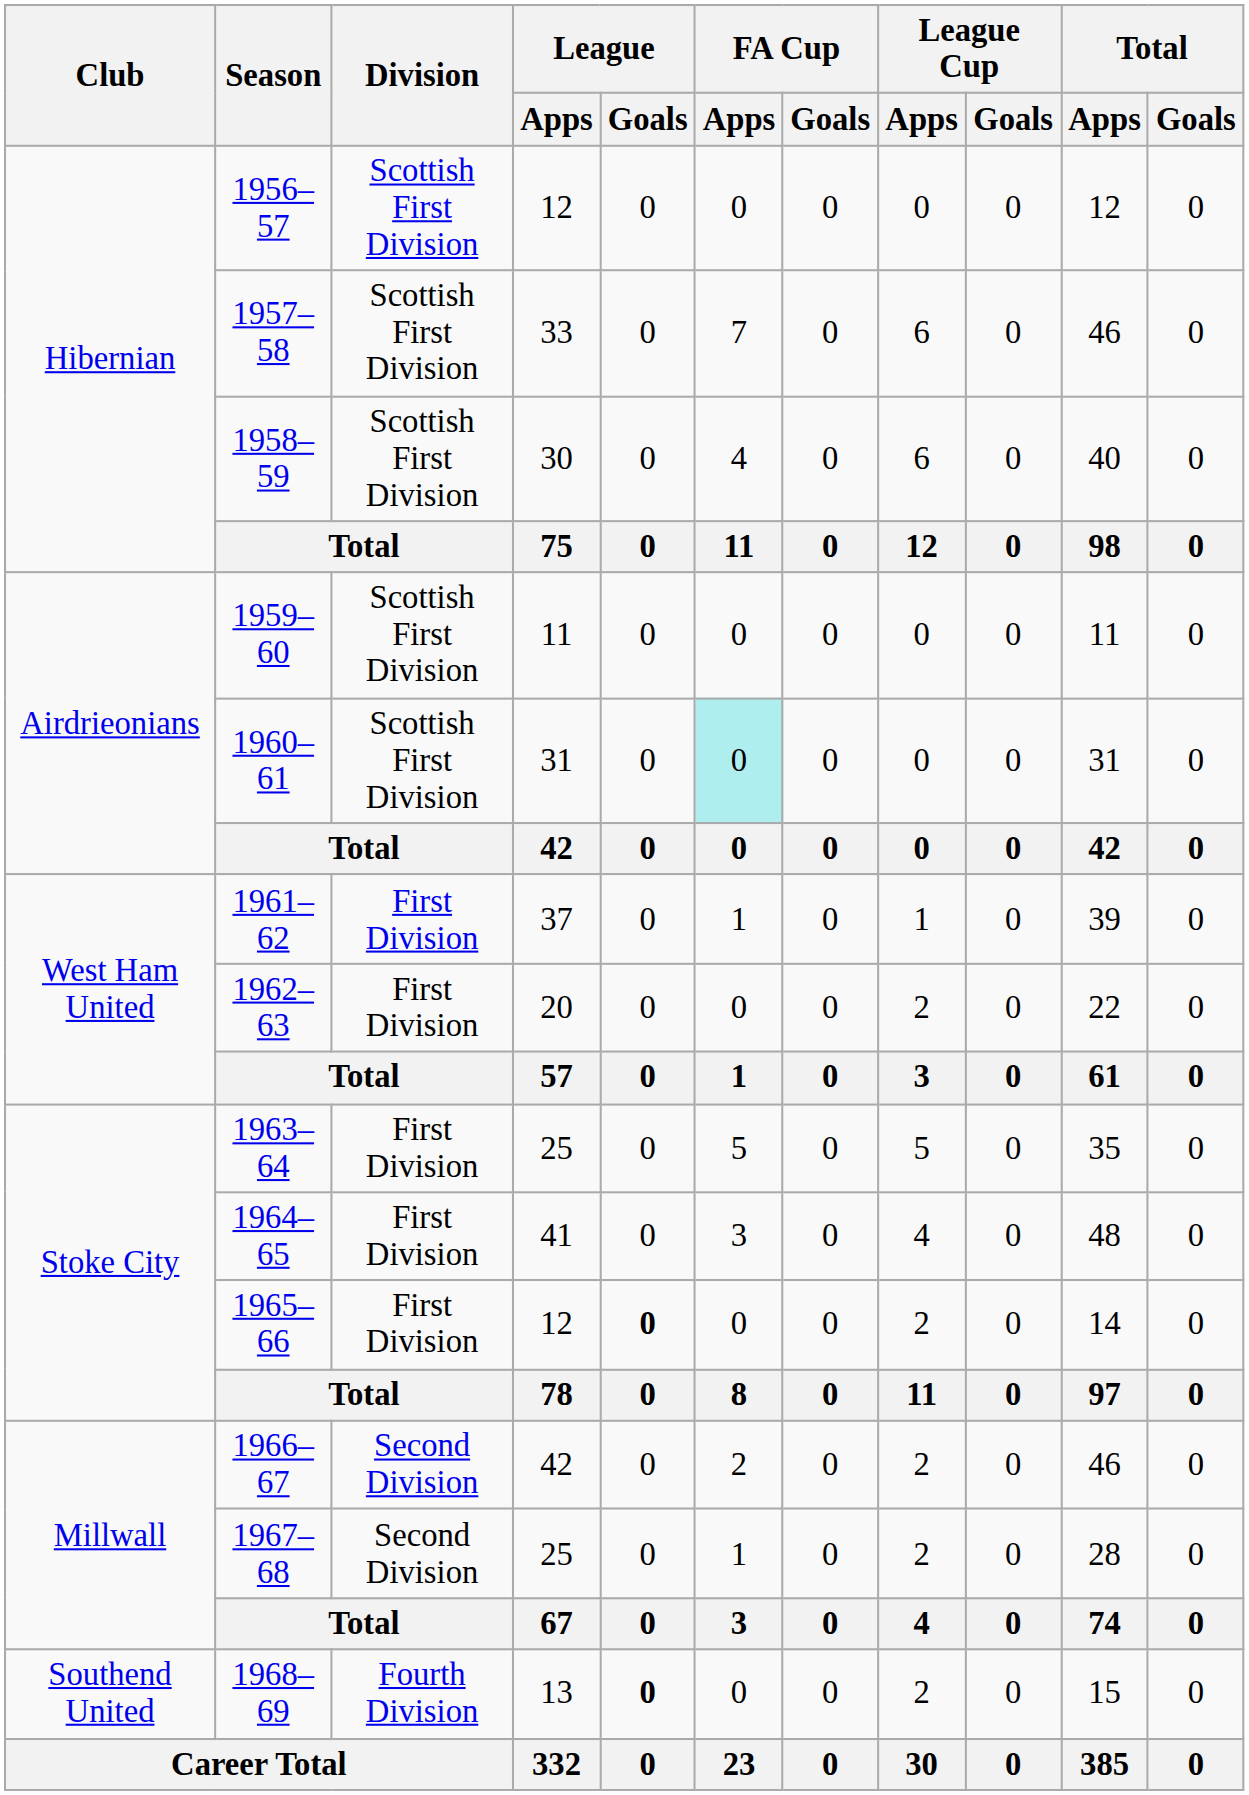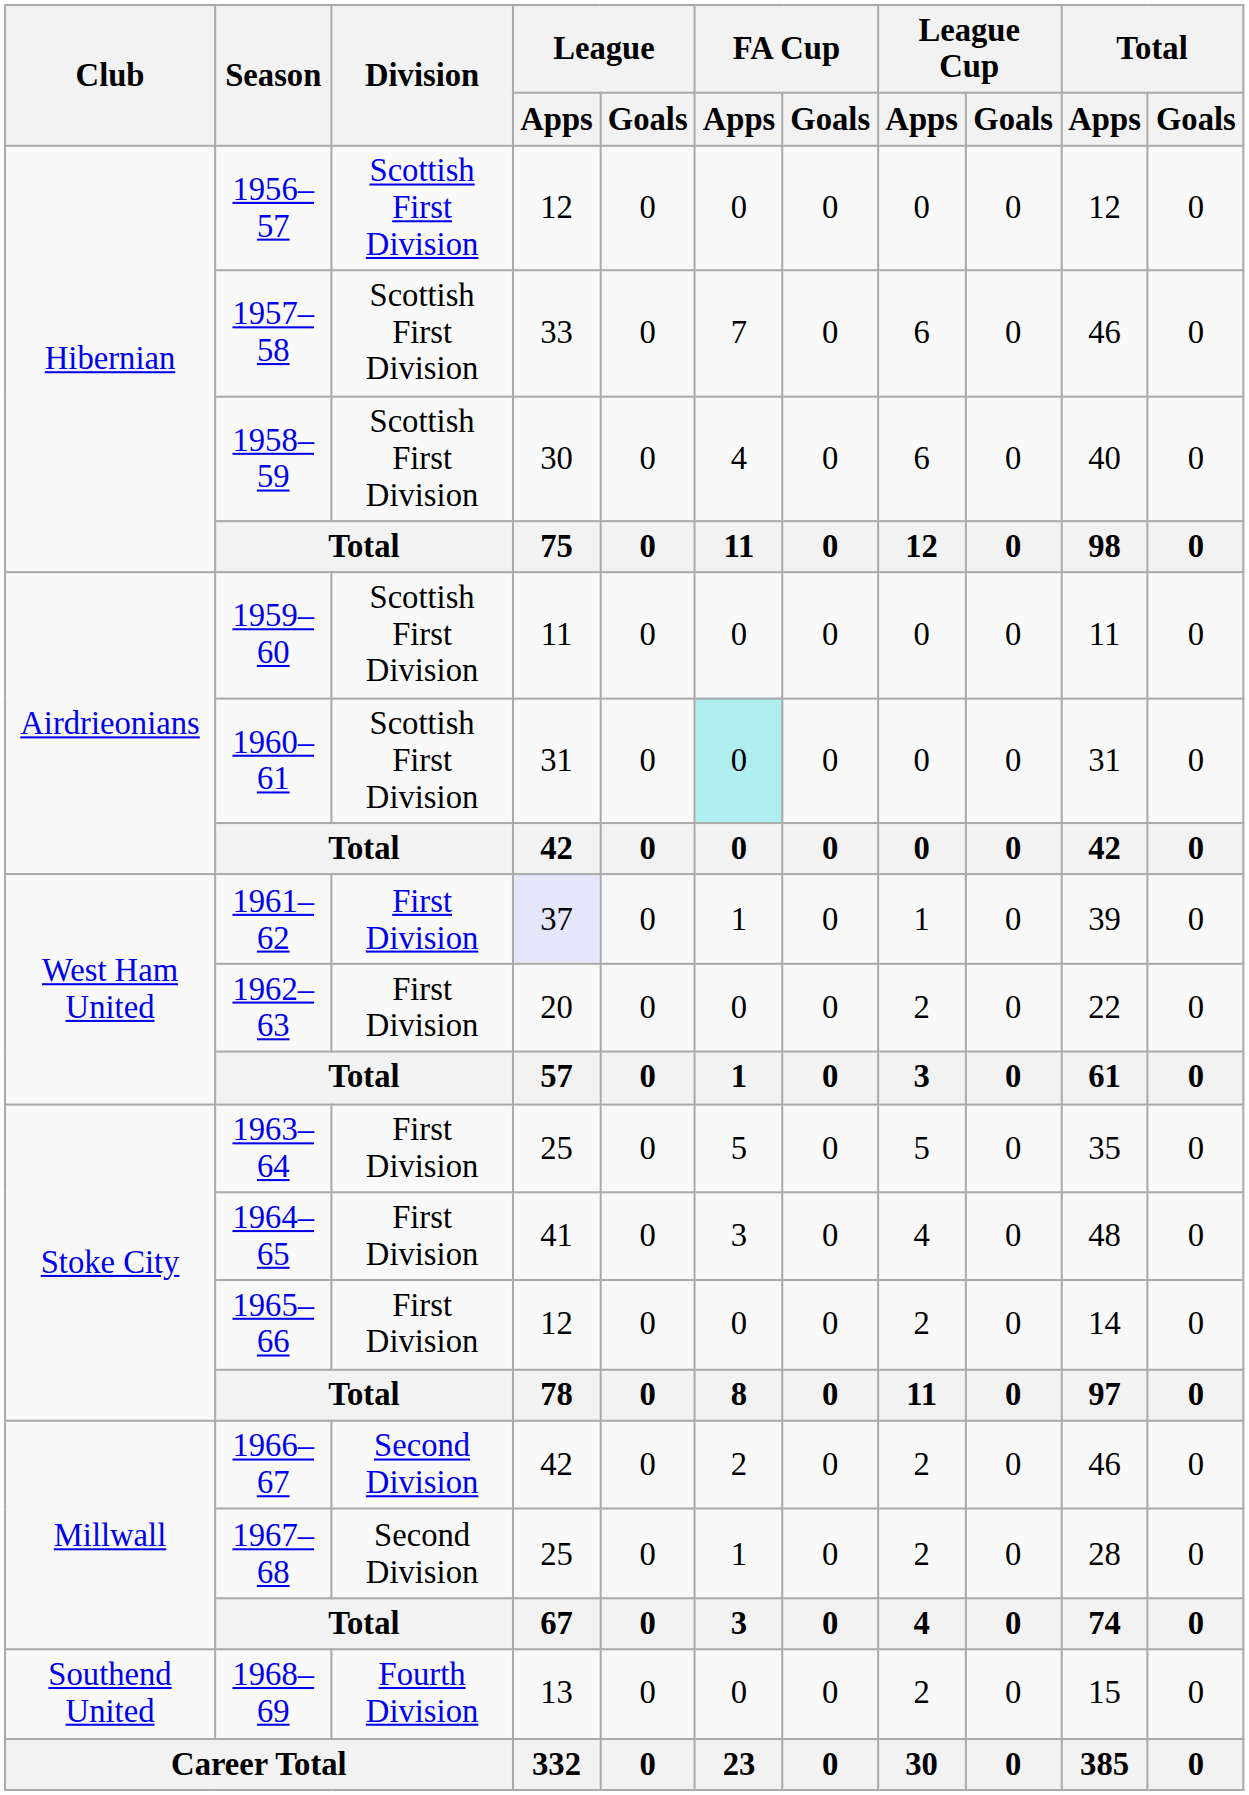(556, 918) no background -> (556, 918) lavender background
(648, 1324) bold -> (648, 1324) normal
(648, 1693) bold -> (648, 1693) normal
